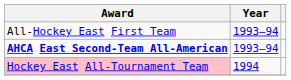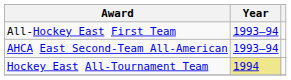(117, 48) bold -> (117, 48) normal
(108, 66) pink background -> (108, 66) no background
(246, 66) no background -> (246, 66) khaki background
